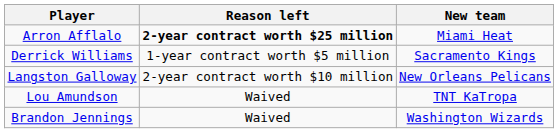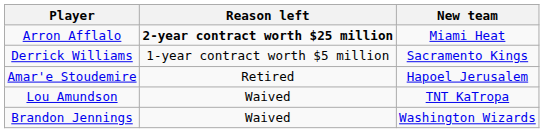- row: (72, 76)
+ row: (72, 76)
